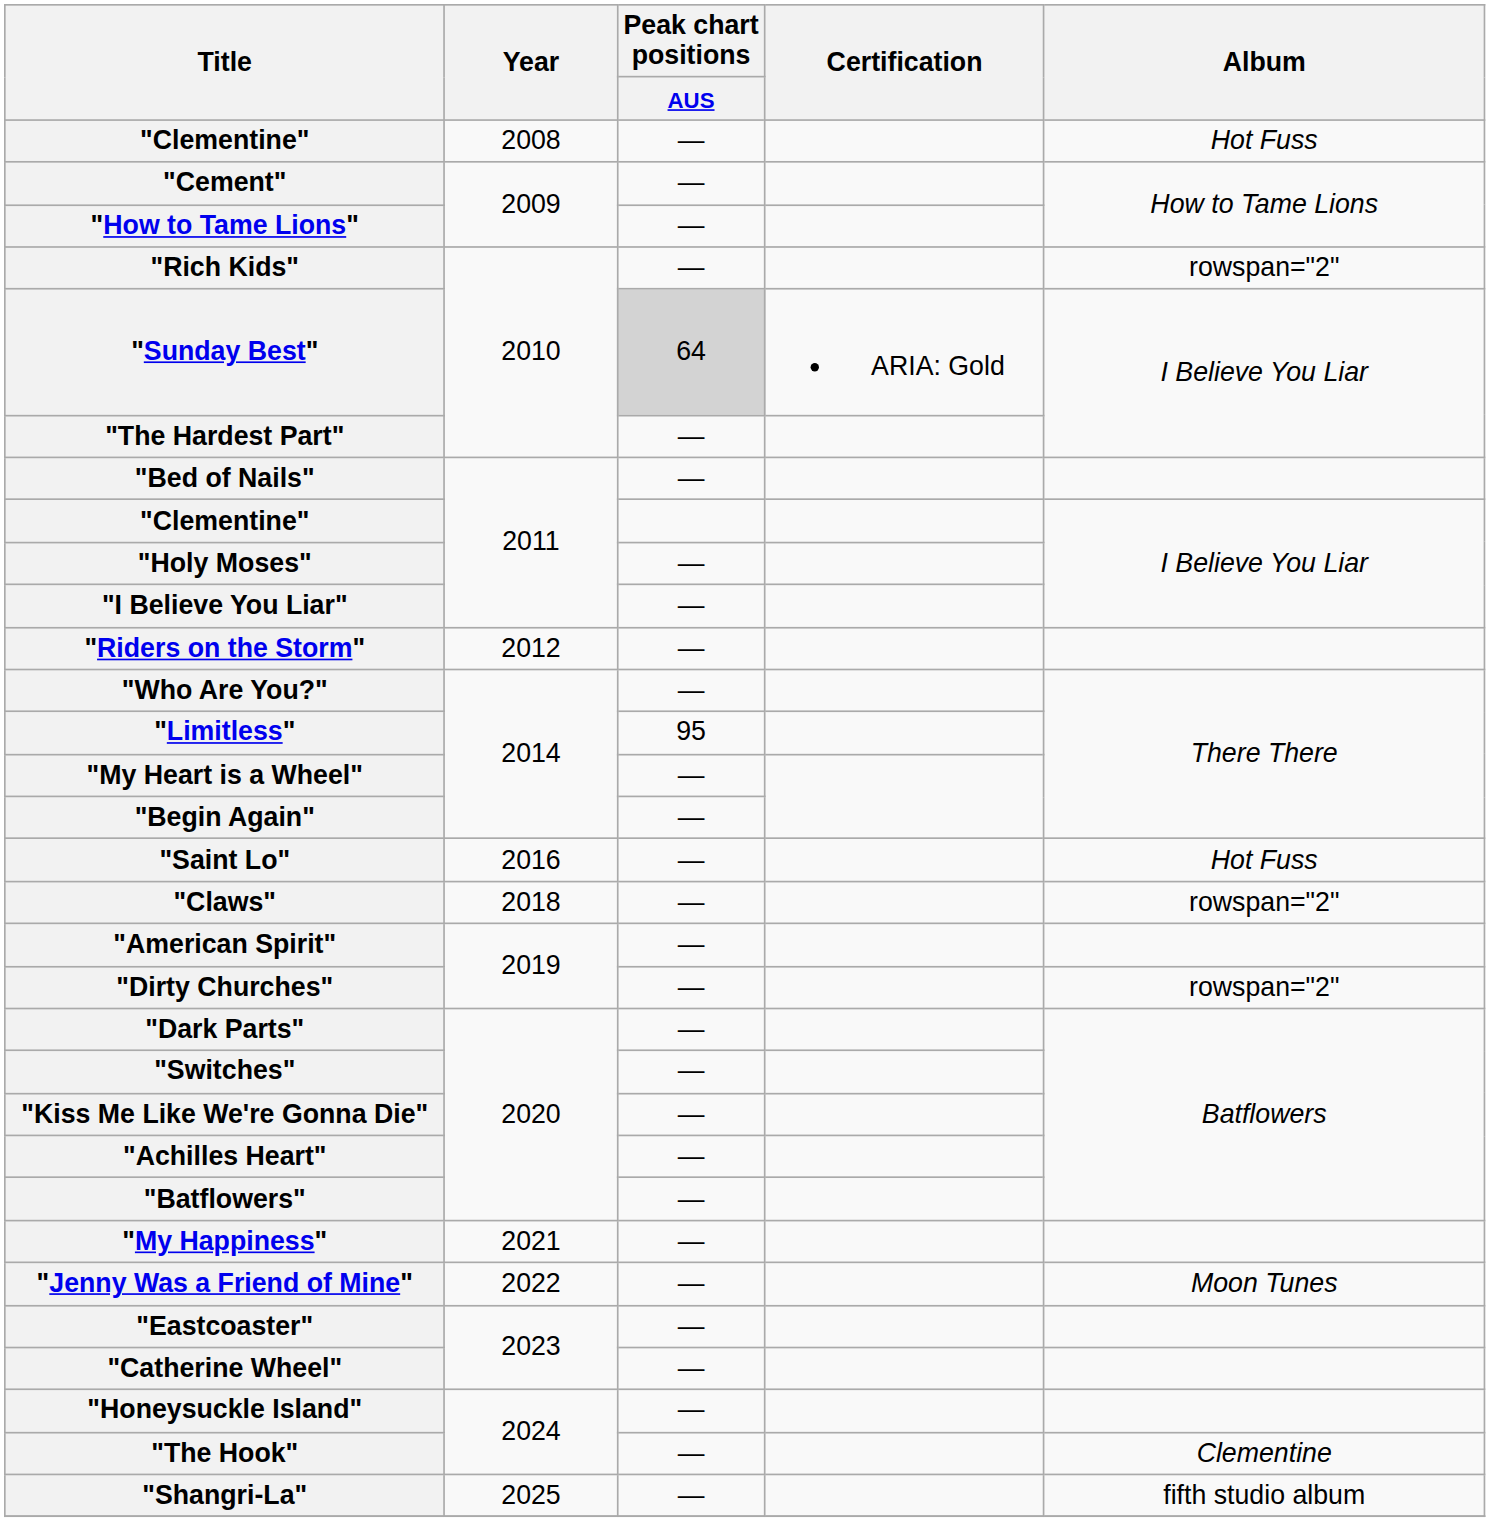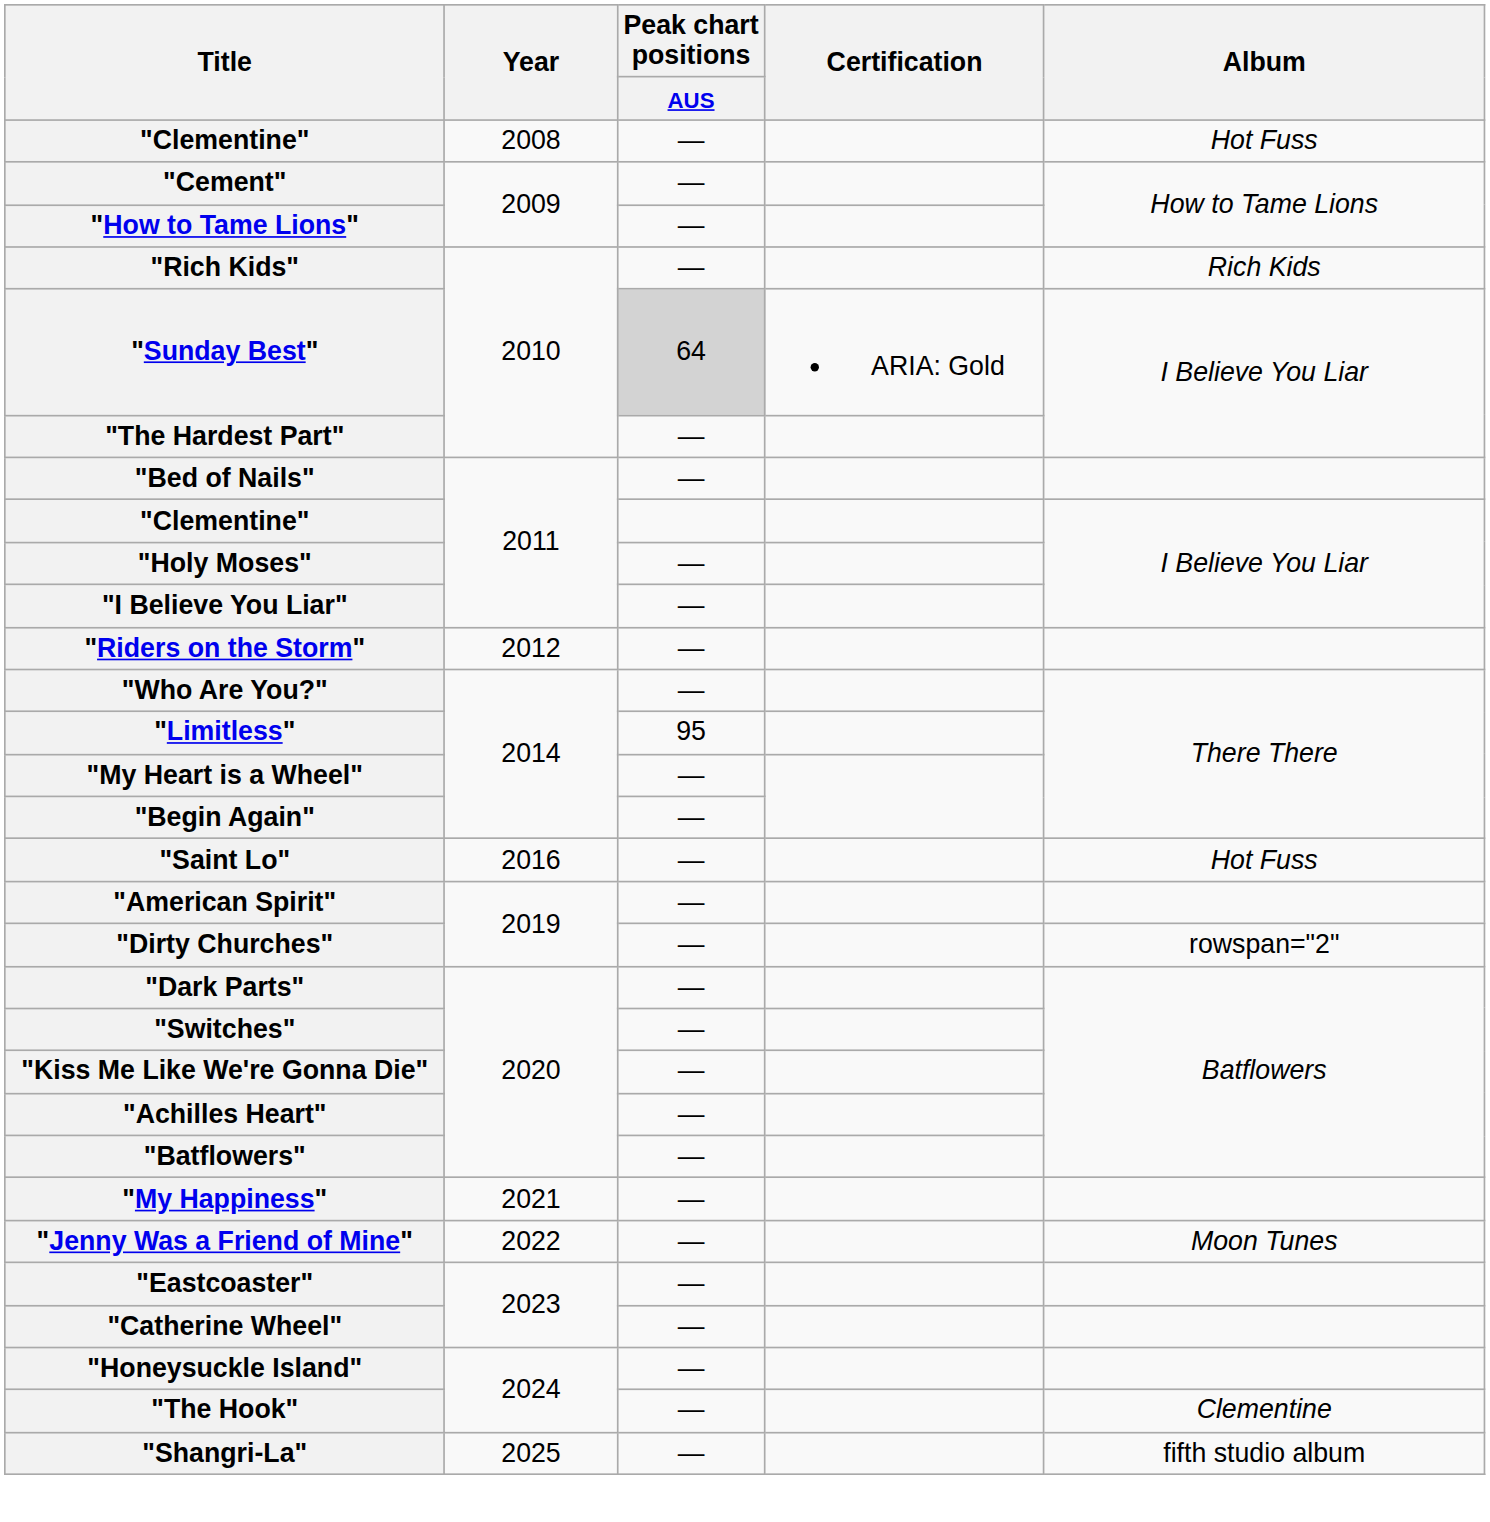(1264, 267) rowspan="2" -> (1264, 267) Rich Kids
- row: (225, 902)
